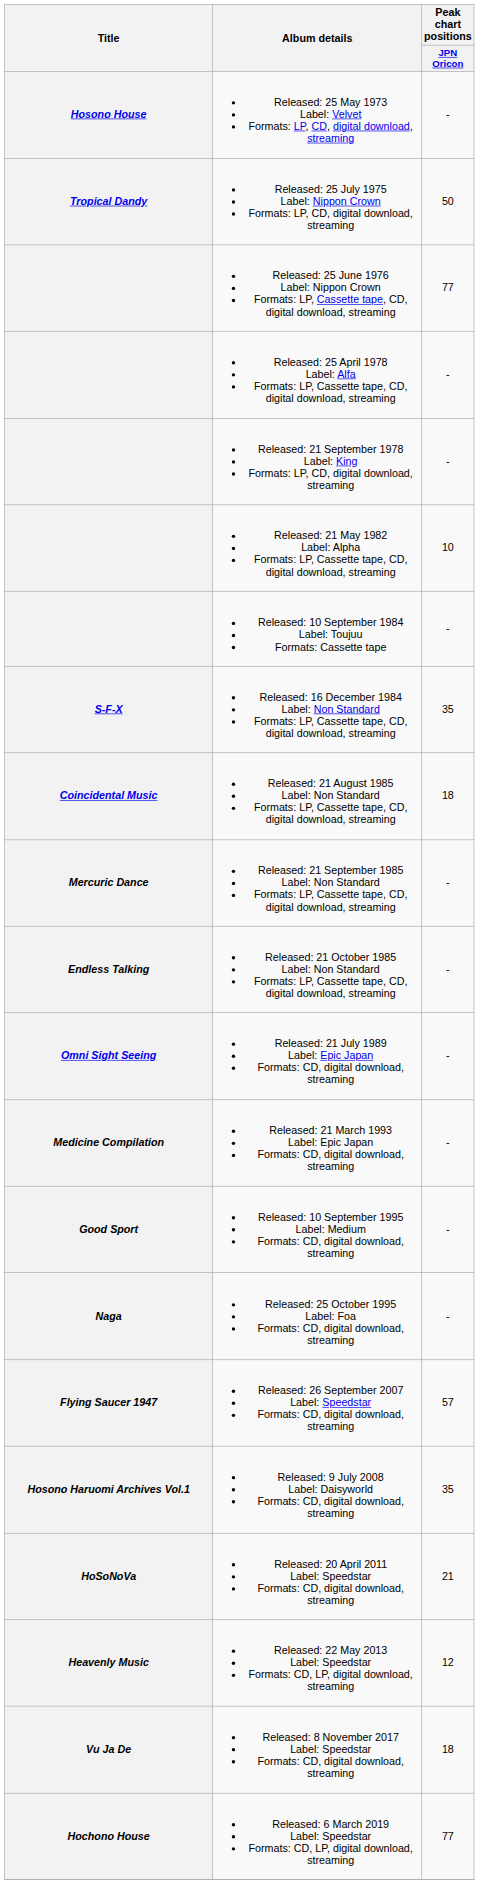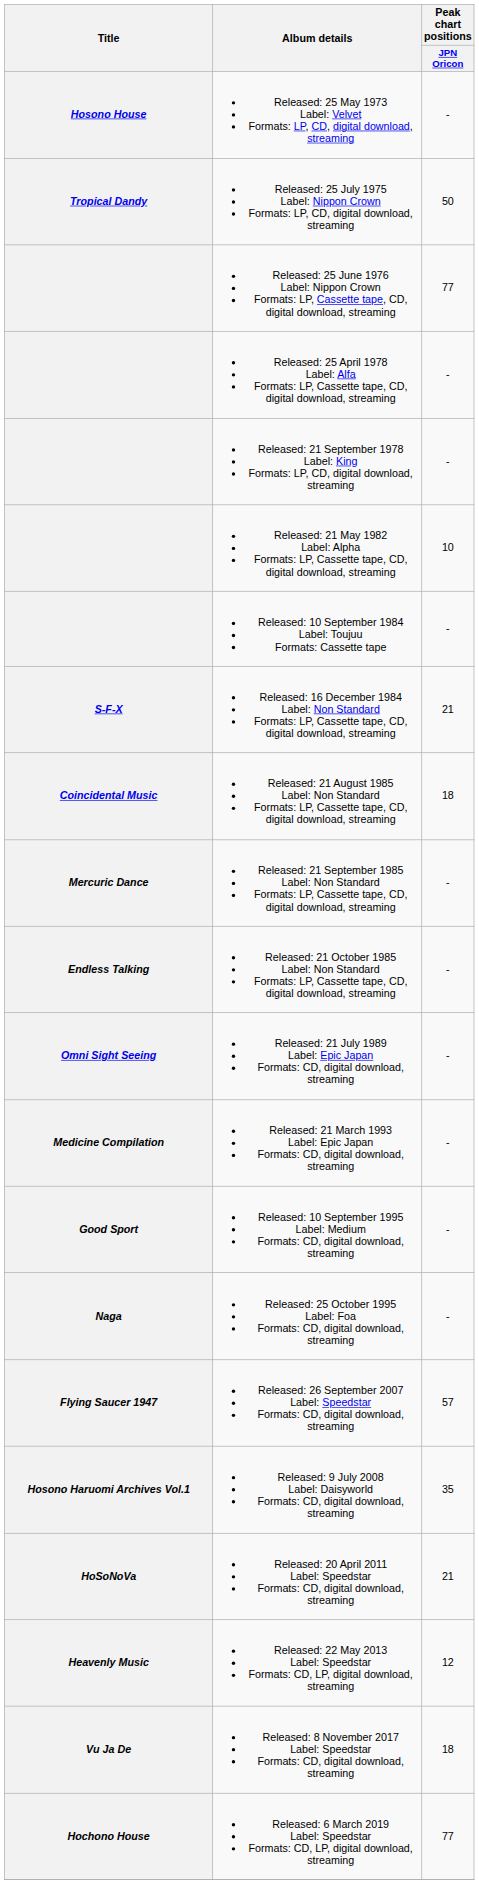(448, 709) 35 -> (448, 709) 21
